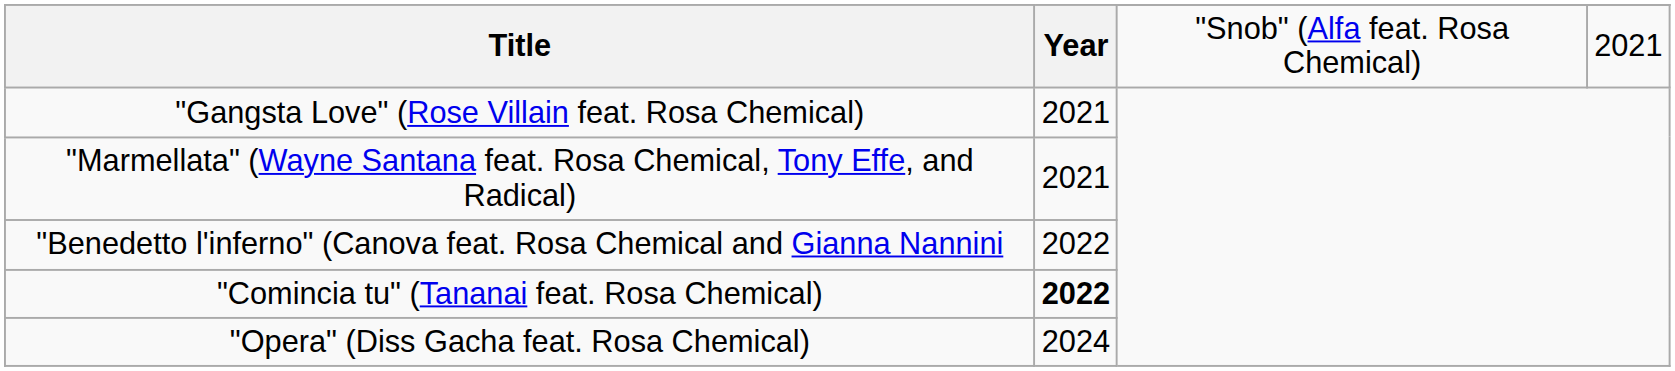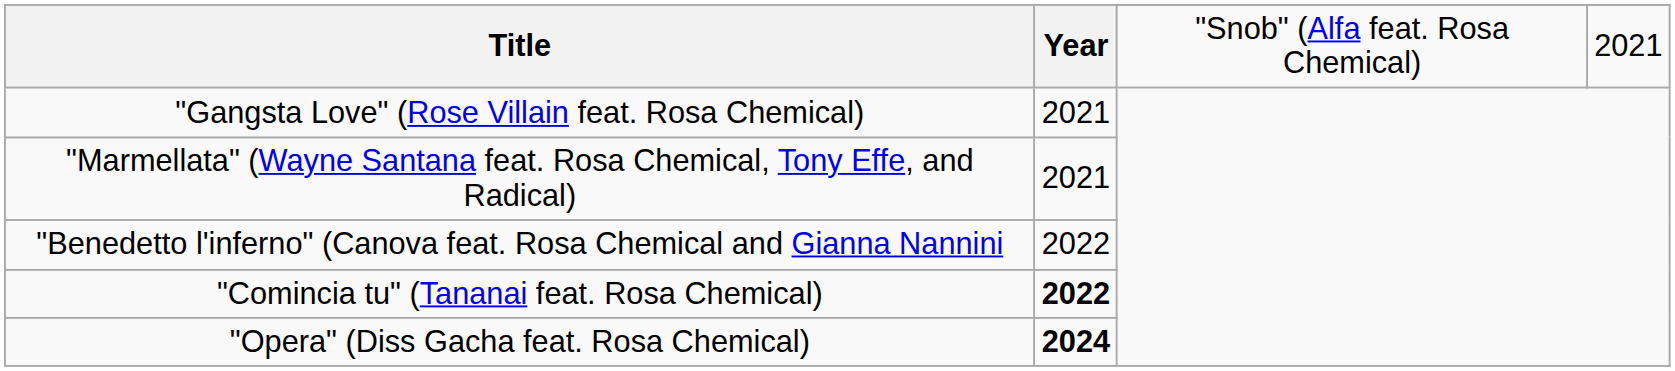(1076, 341) normal -> (1076, 341) bold
